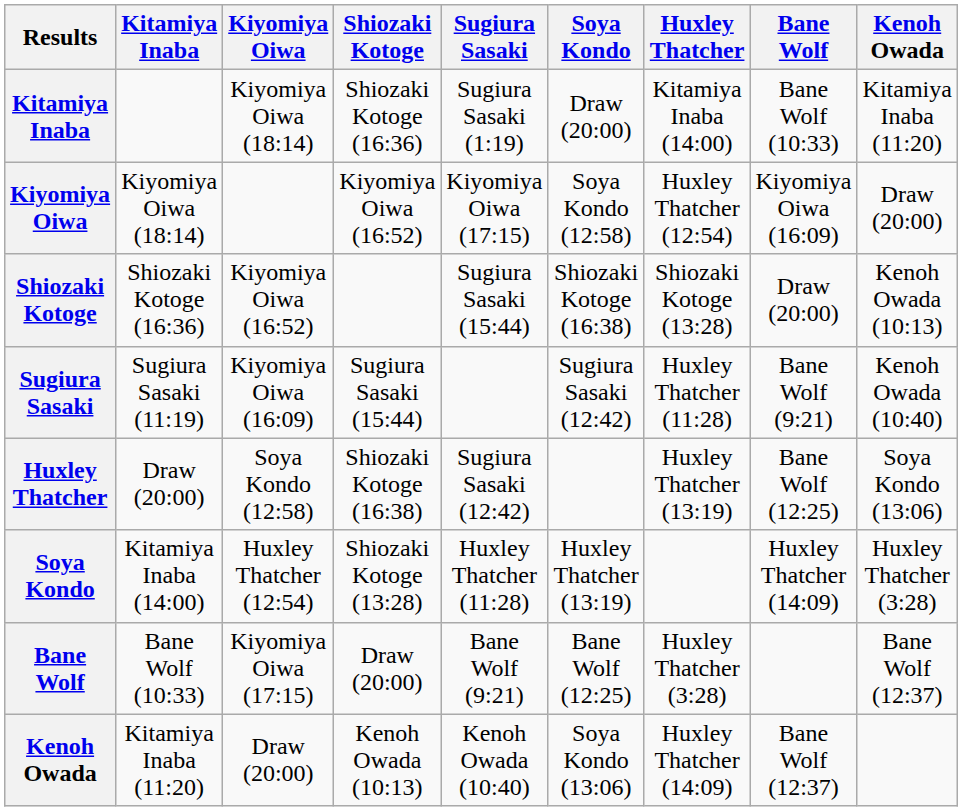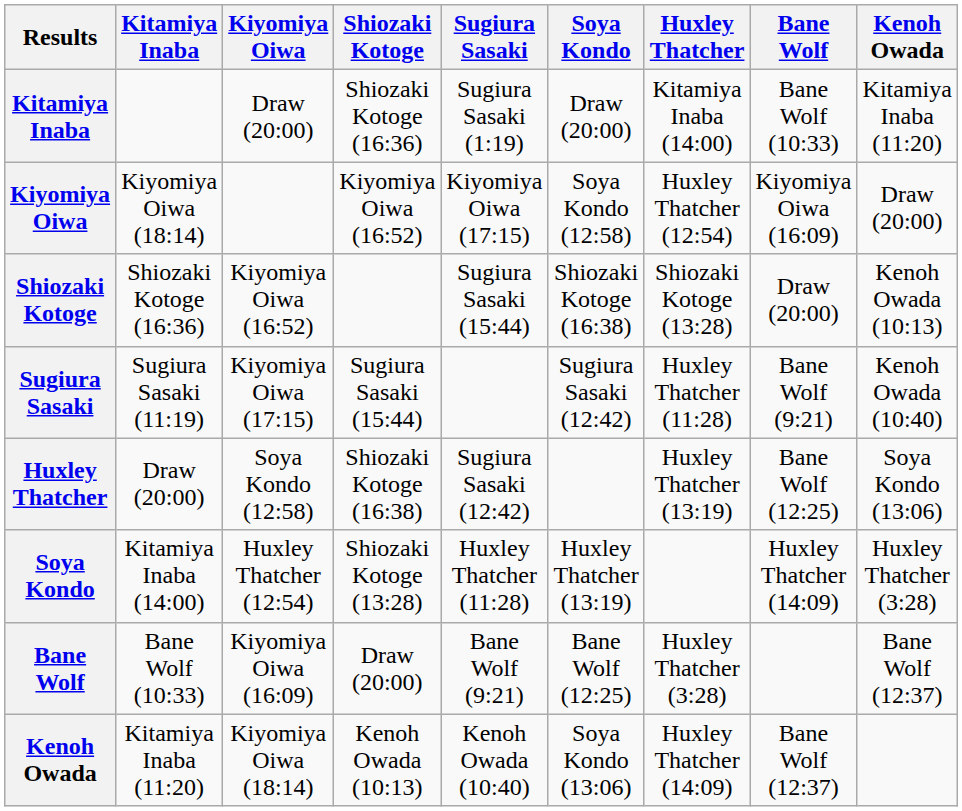(278, 115) Kiyomiya Oiwa (18:14) -> (278, 115) Draw (20:00)
(278, 391) Kiyomiya Oiwa (16:09) -> (278, 391) Kiyomiya Oiwa (17:15)
(278, 667) Kiyomiya Oiwa (17:15) -> (278, 667) Kiyomiya Oiwa (16:09)
(278, 760) Draw (20:00) -> (278, 760) Kiyomiya Oiwa (18:14)
